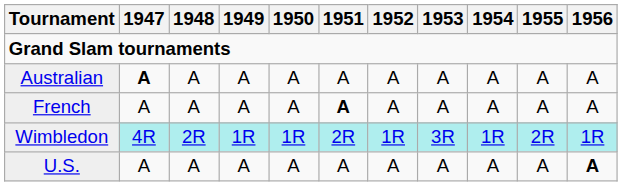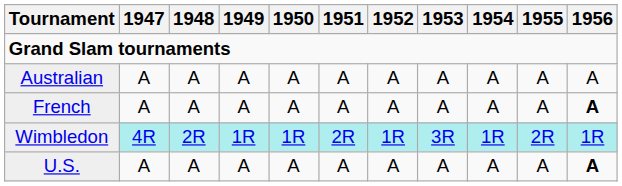(144, 78) bold -> (144, 78) normal
(343, 107) bold -> (343, 107) normal
(593, 107) normal -> (593, 107) bold
